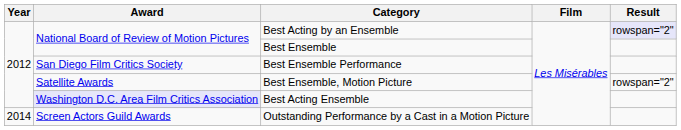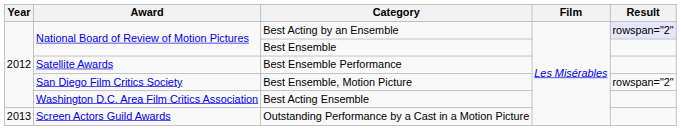(109, 64) San Diego Film Critics Society -> (75, 64) Satellite Awards
(75, 82) Satellite Awards -> (109, 82) San Diego Film Critics Society
(147, 99) lavender background -> (147, 99) no background
(19, 116) 2014 -> (19, 116) 2013
